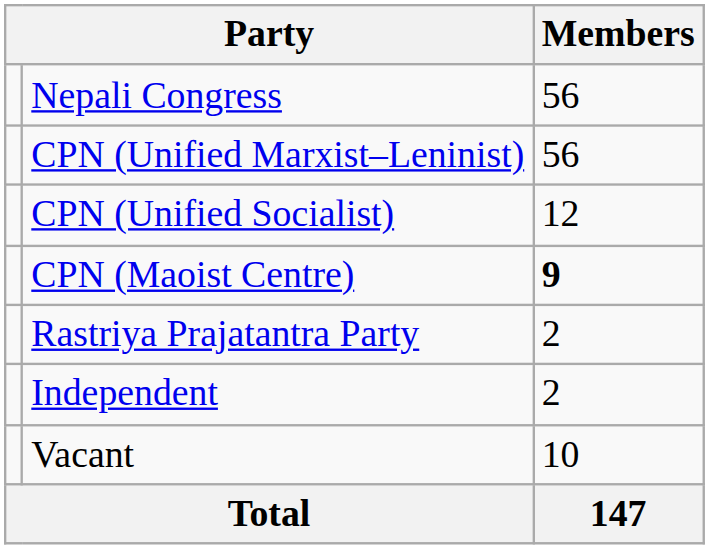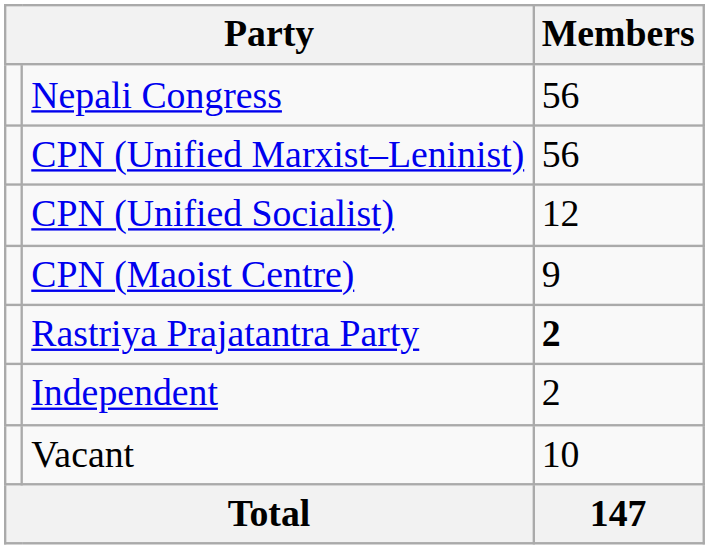(551, 273) bold -> (551, 273) normal
(551, 333) normal -> (551, 333) bold
